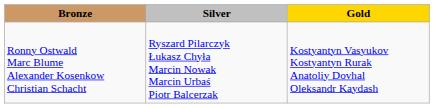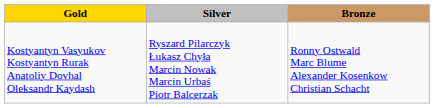columns swapped: (358, 13) <-> (75, 13)
